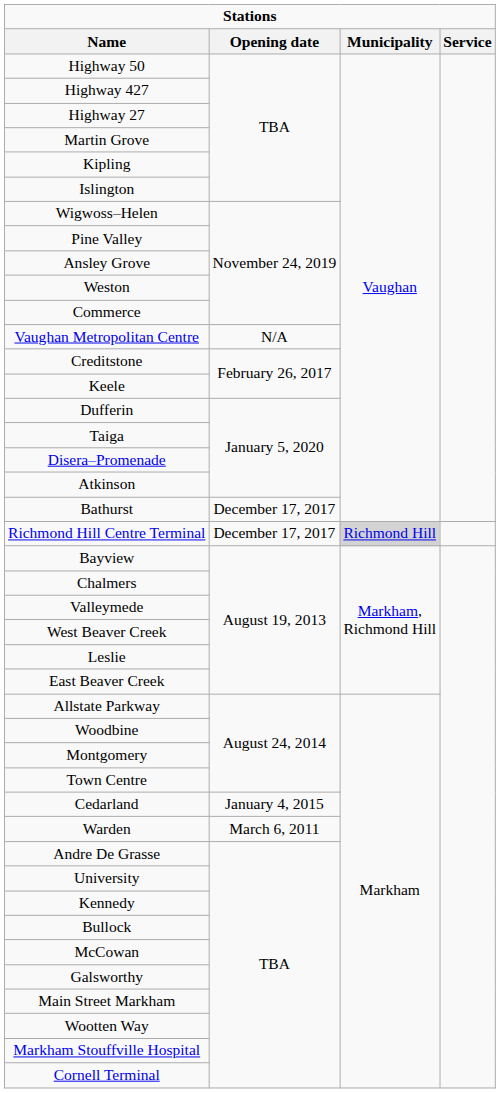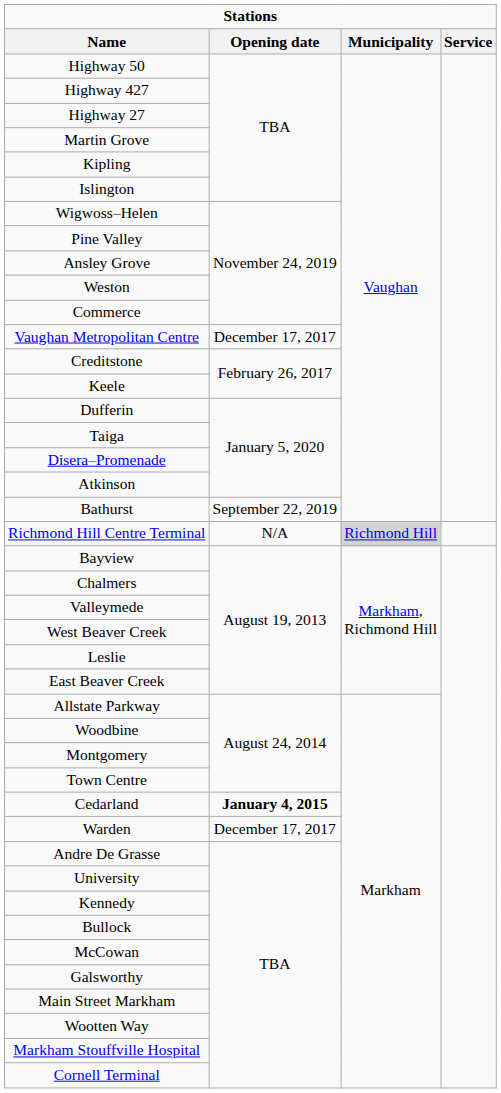(274, 336) N/A -> (275, 336) December 17, 2017
(274, 509) December 17, 2017 -> (275, 509) September 22, 2019
(274, 533) December 17, 2017 -> (275, 533) N/A
(274, 804) normal -> (275, 804) bold
(274, 829) March 6, 2011 -> (275, 829) December 17, 2017
